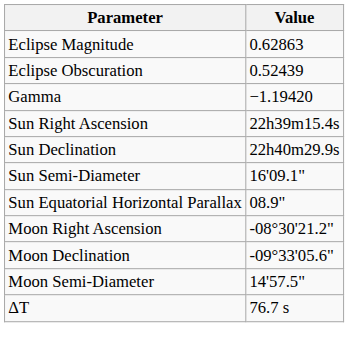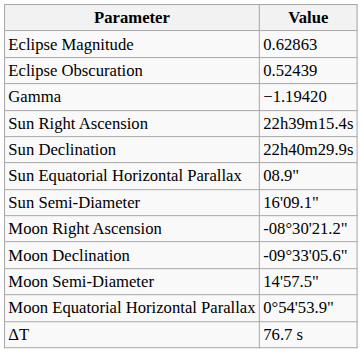rows swapped: (74, 176) <-> (125, 202)
+ row: (132, 307)
